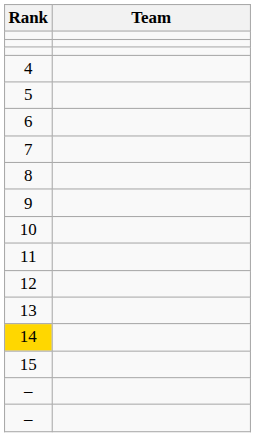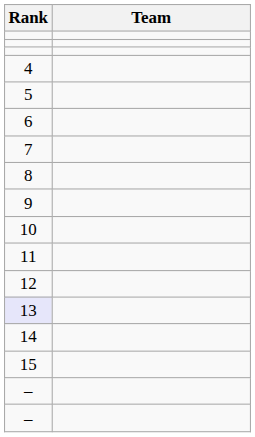(28, 310) no background -> (28, 310) lavender background
(28, 337) gold background -> (28, 337) no background
